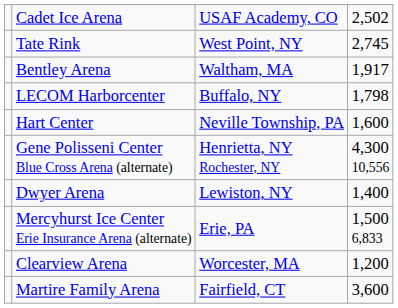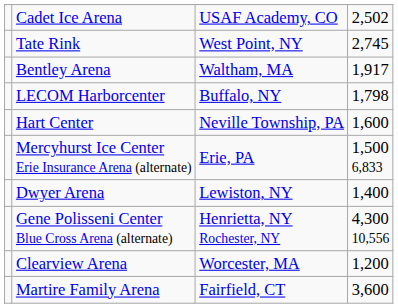rows swapped: (104, 228) <-> (94, 157)
